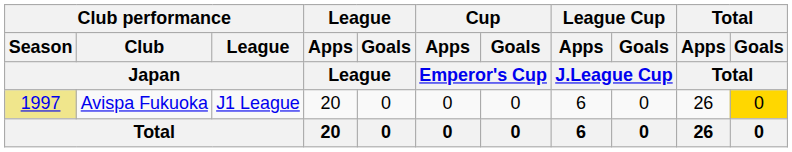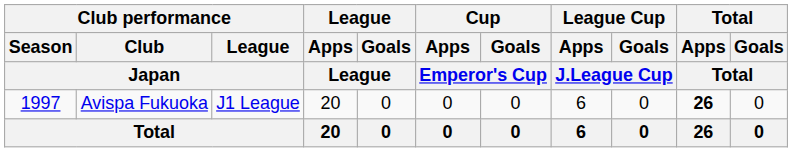(41, 103) khaki background -> (41, 103) no background
(703, 103) normal -> (703, 103) bold
(759, 103) gold background -> (759, 103) no background
